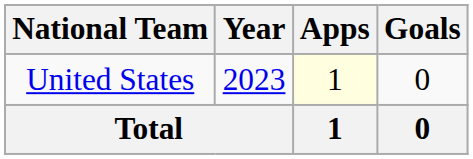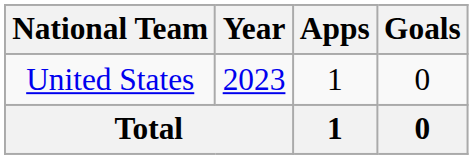(335, 79) lightyellow background -> (335, 79) no background
